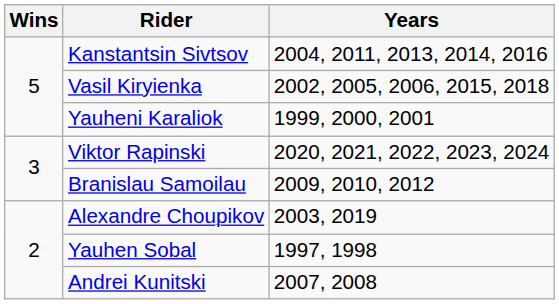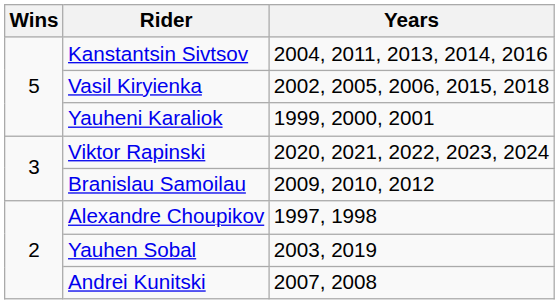(325, 217) 2003, 2019 -> (325, 217) 1997, 1998
(325, 250) 1997, 1998 -> (325, 250) 2003, 2019
